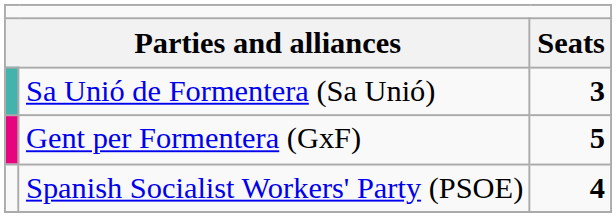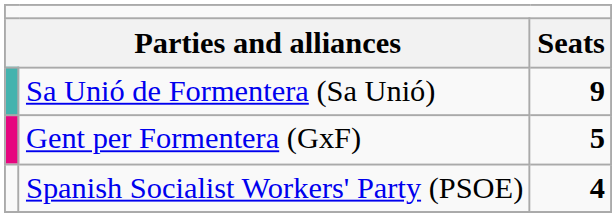(597, 90) 3 -> (597, 90) 9
